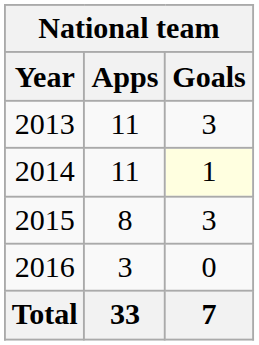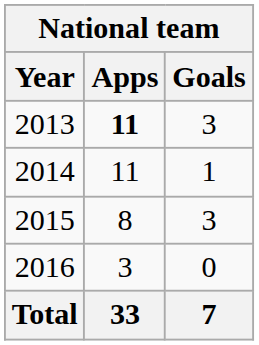(125, 123) normal -> (125, 123) bold
(209, 171) lightyellow background -> (209, 171) no background
